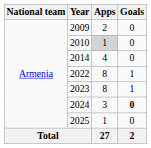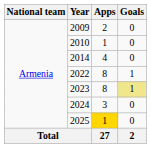(105, 43) lightgrey background -> (105, 43) no background
(132, 89) no background -> (132, 89) khaki background
(132, 105) bold -> (132, 105) normal
(105, 120) no background -> (105, 120) gold background
